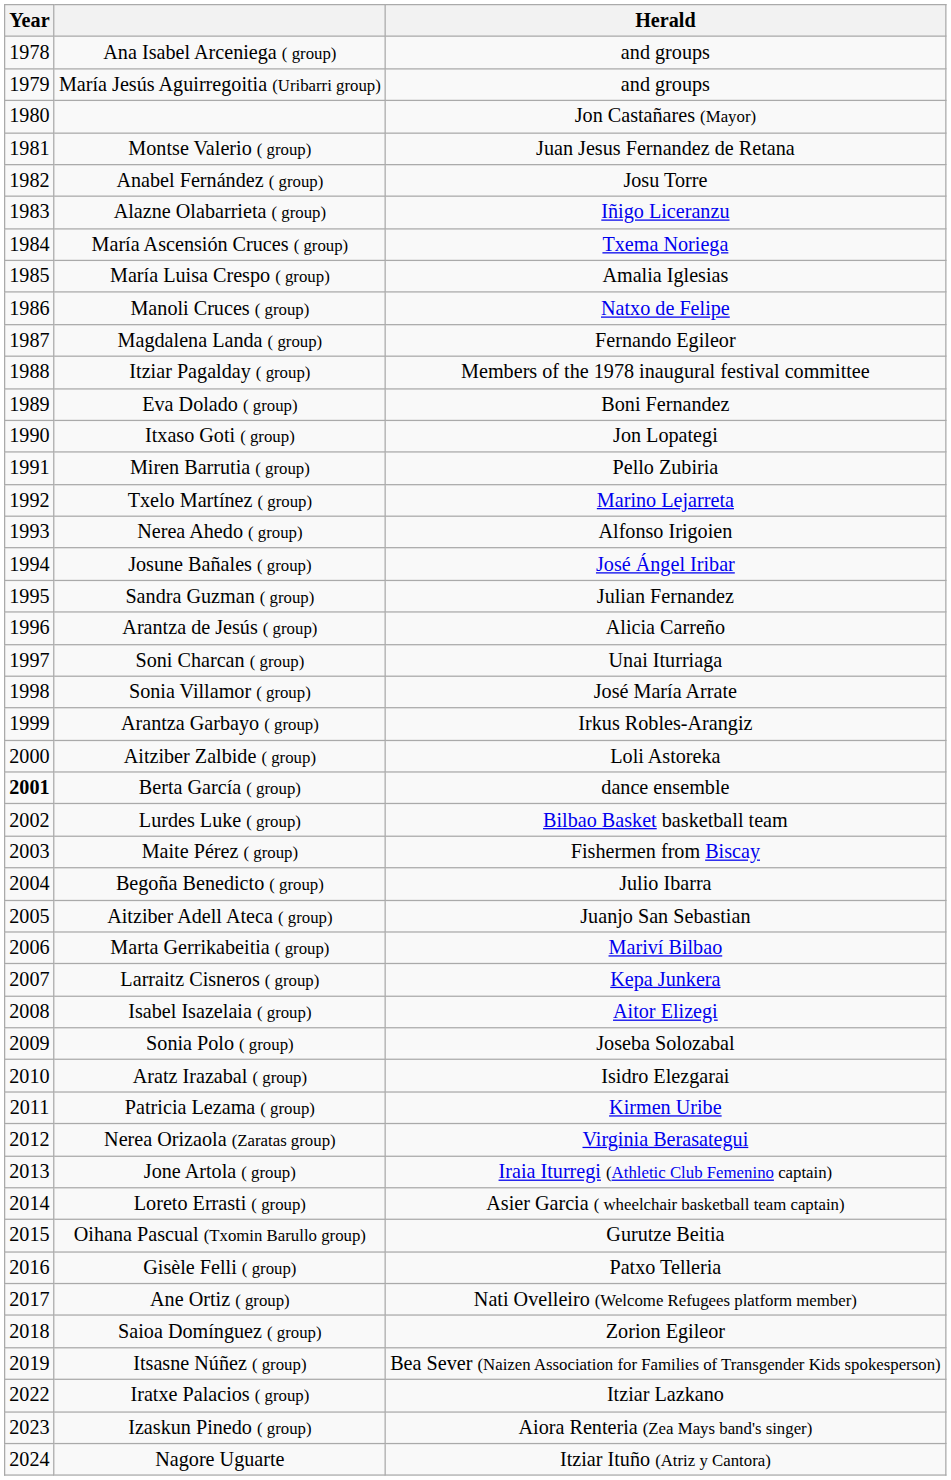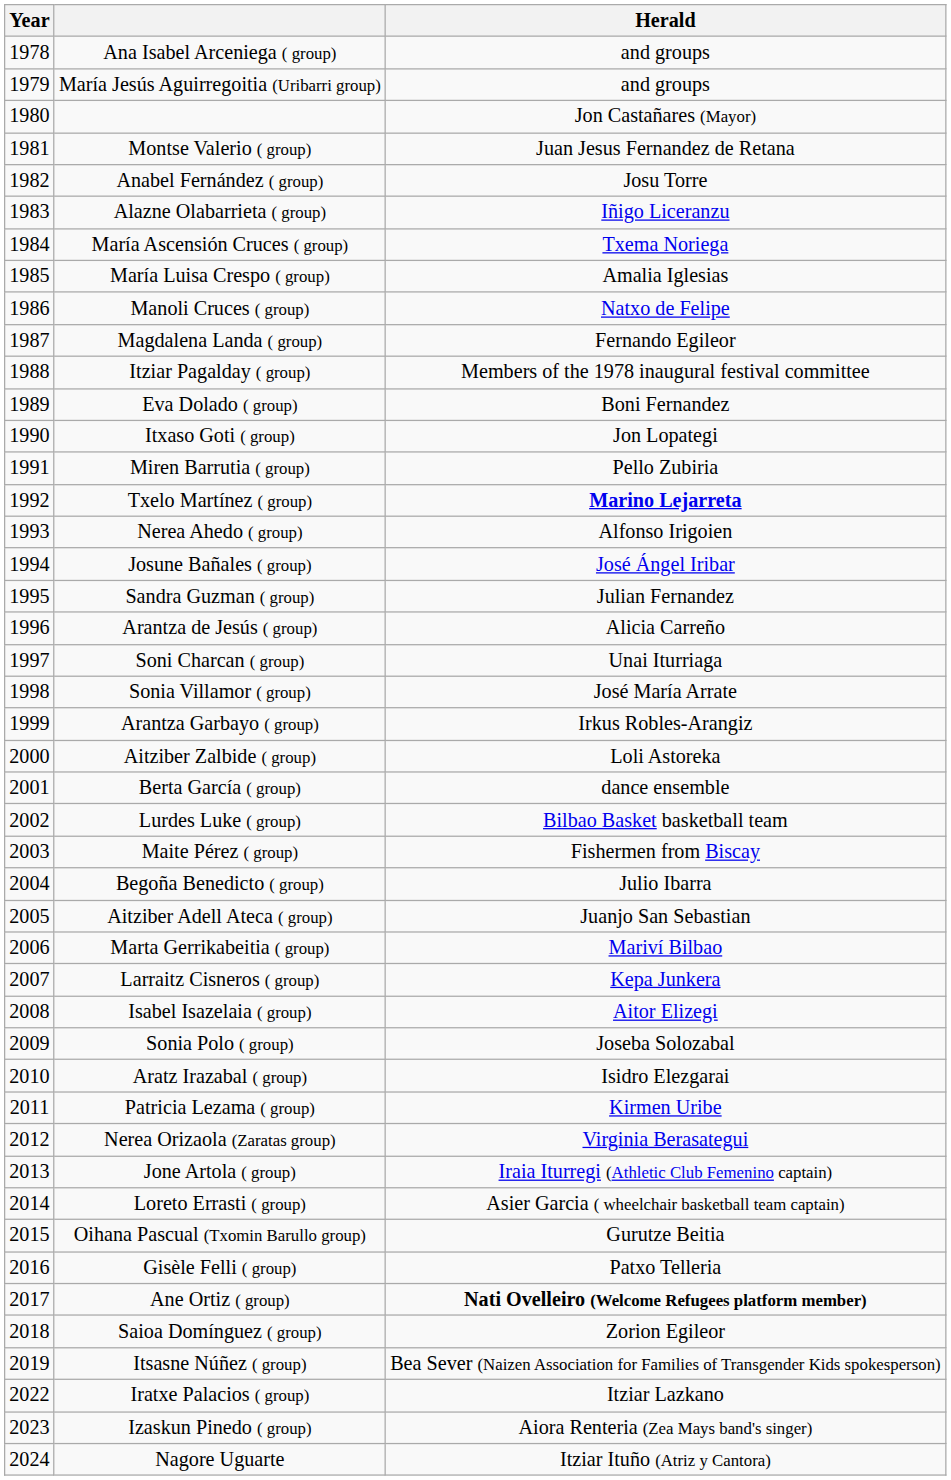(665, 500) normal -> (665, 500) bold
(29, 787) bold -> (29, 787) normal
(665, 1299) normal -> (665, 1299) bold
